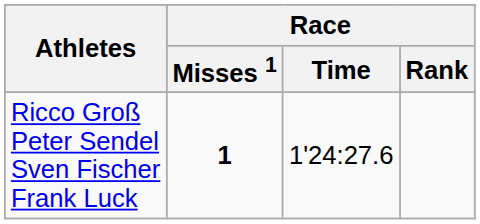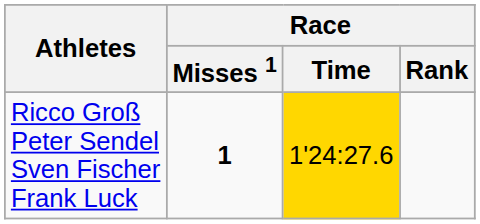(341, 156) no background -> (341, 156) gold background
